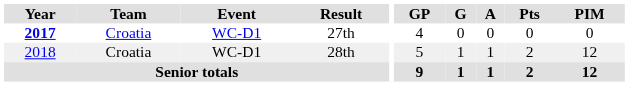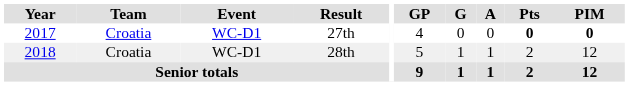(40, 33) bold -> (40, 33) normal
(530, 33) normal -> (530, 33) bold
(590, 33) normal -> (590, 33) bold
